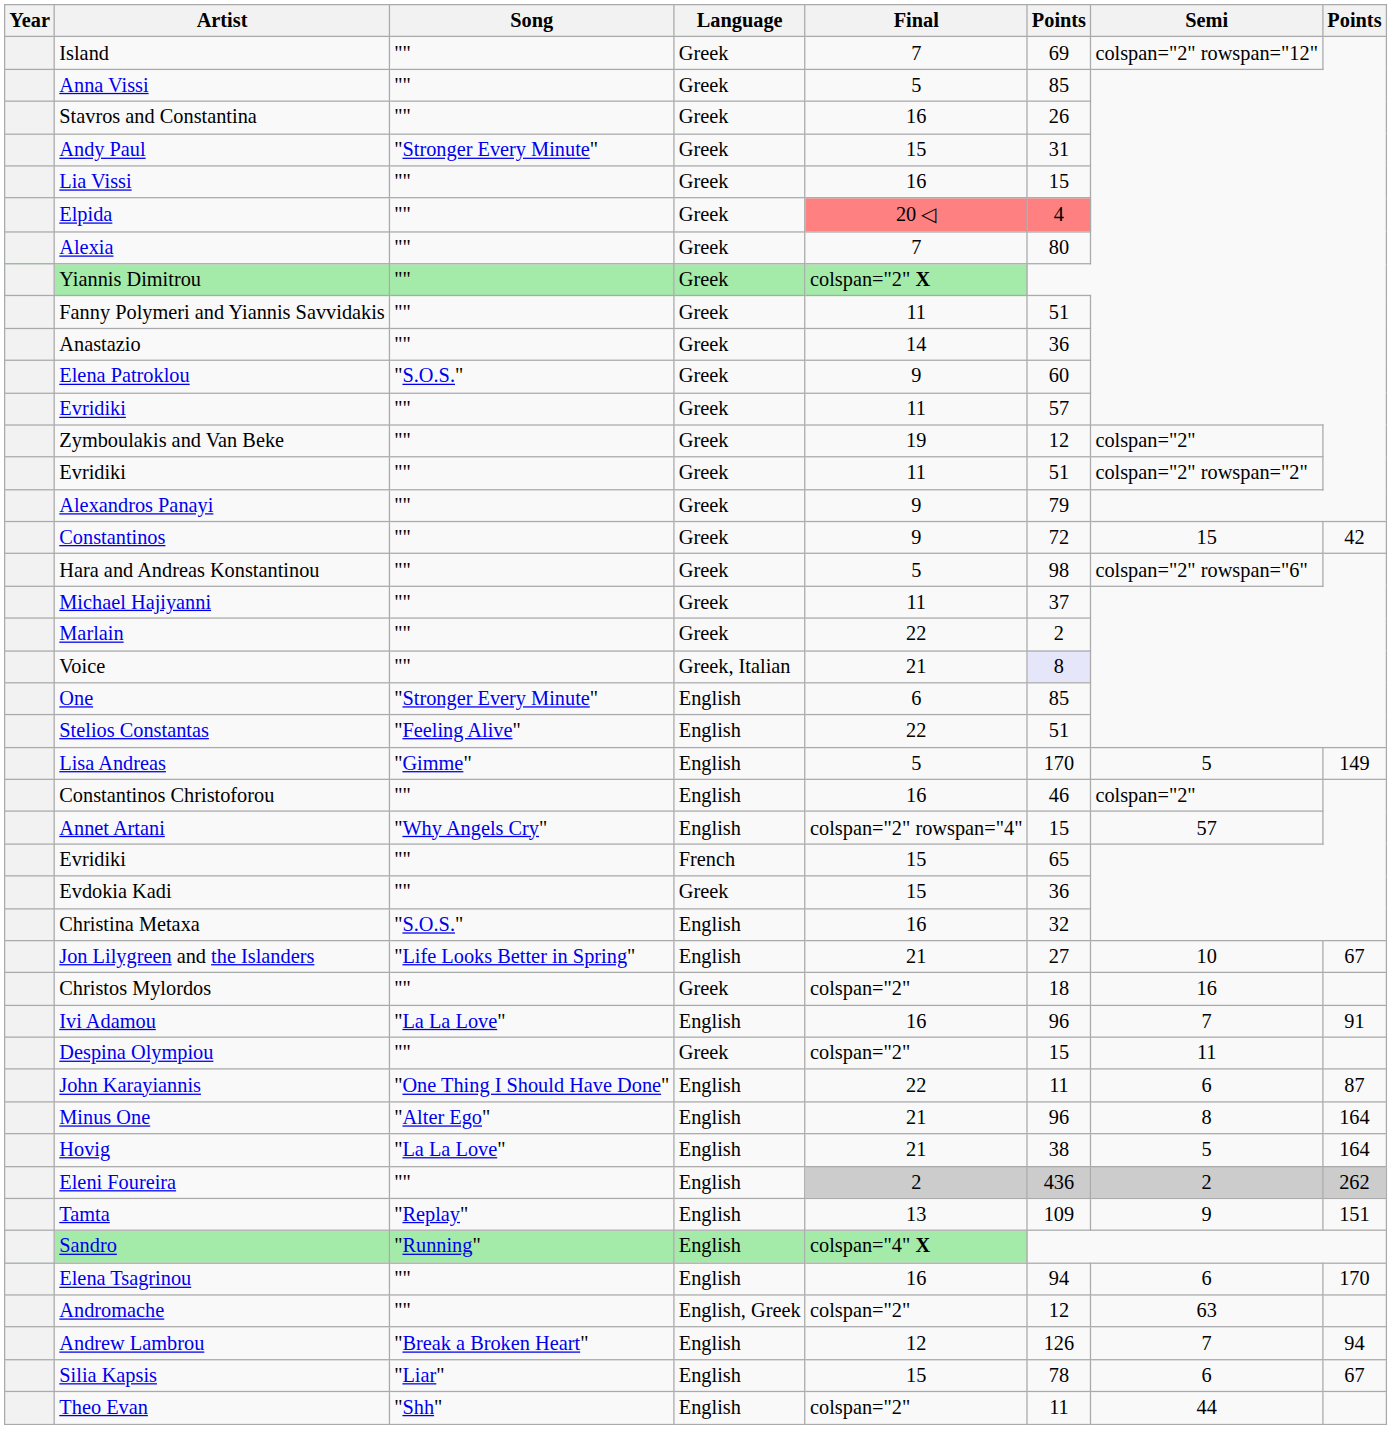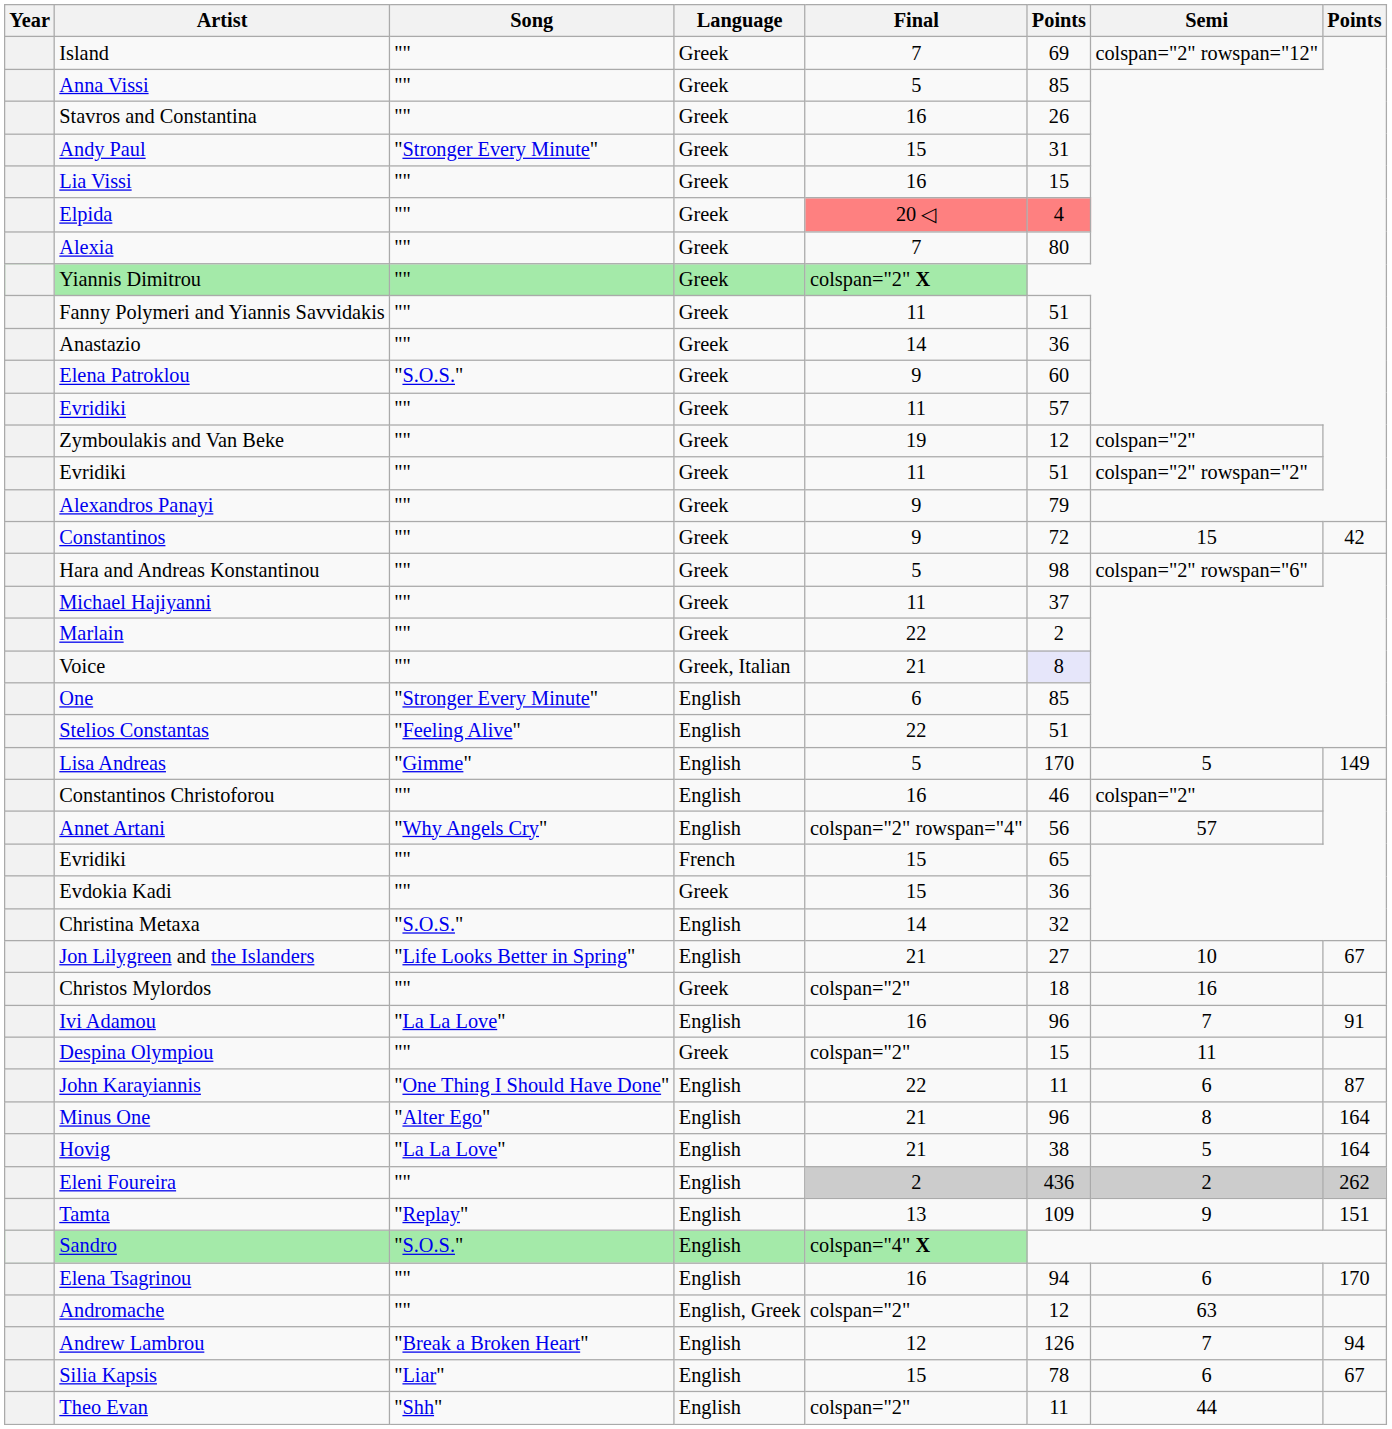(1059, 827) 15 -> (1059, 827) 56
(916, 924) 16 -> (916, 924) 14
(437, 1246) "Running" -> (429, 1246) "S.O.S."
